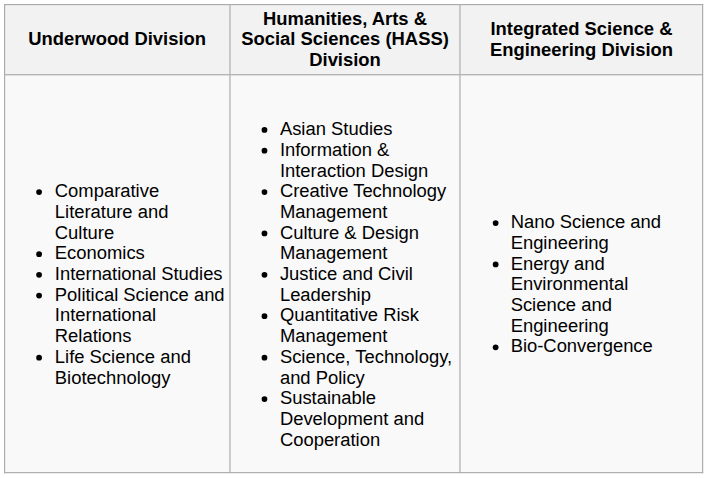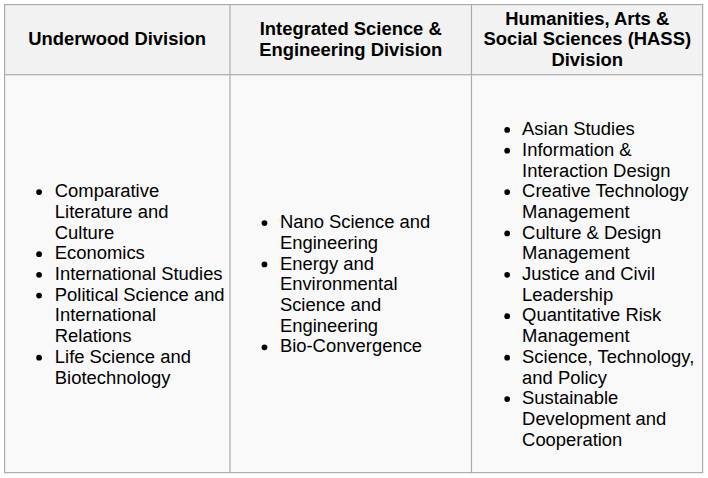columns swapped: (345, 39) <-> (582, 39)
